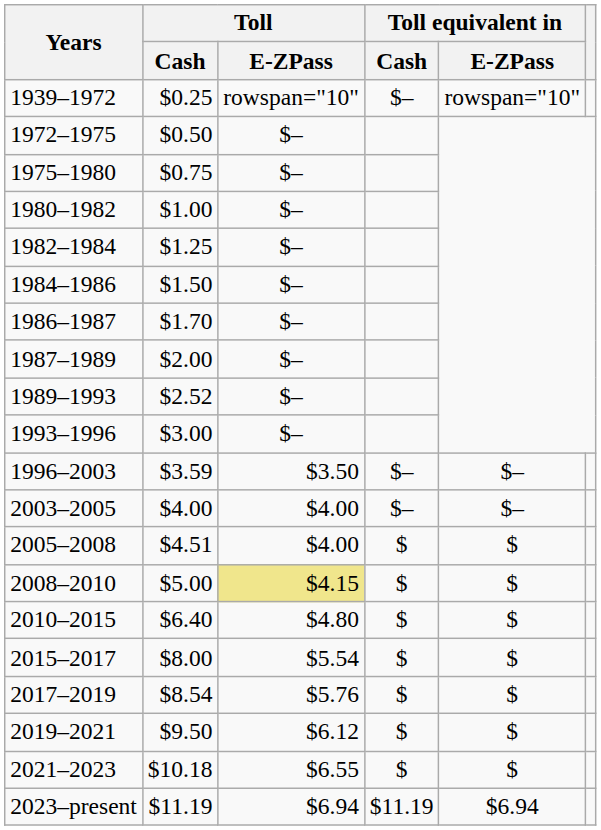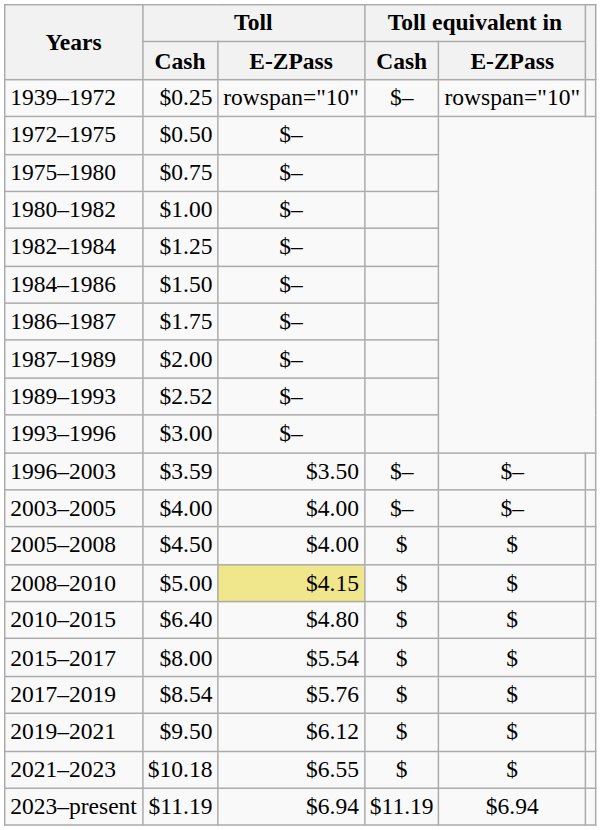(186, 321) $1.70 -> (186, 321) $1.75
(186, 545) $4.51 -> (186, 545) $4.50
